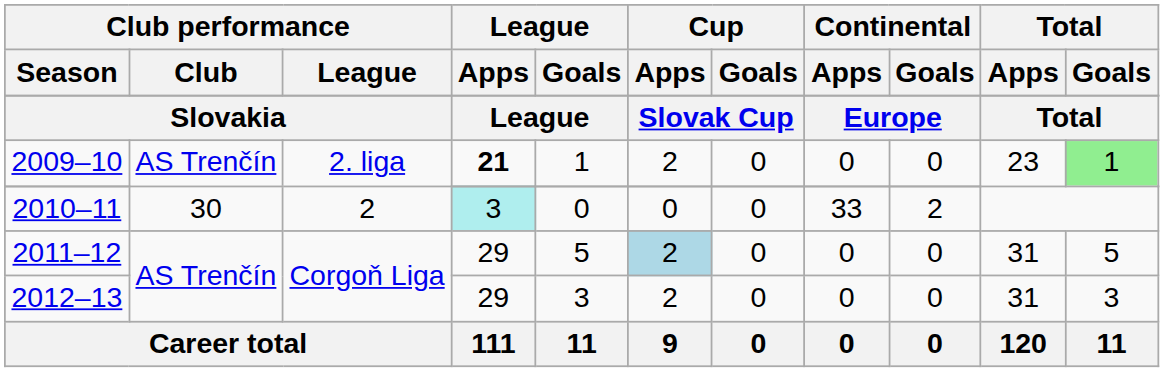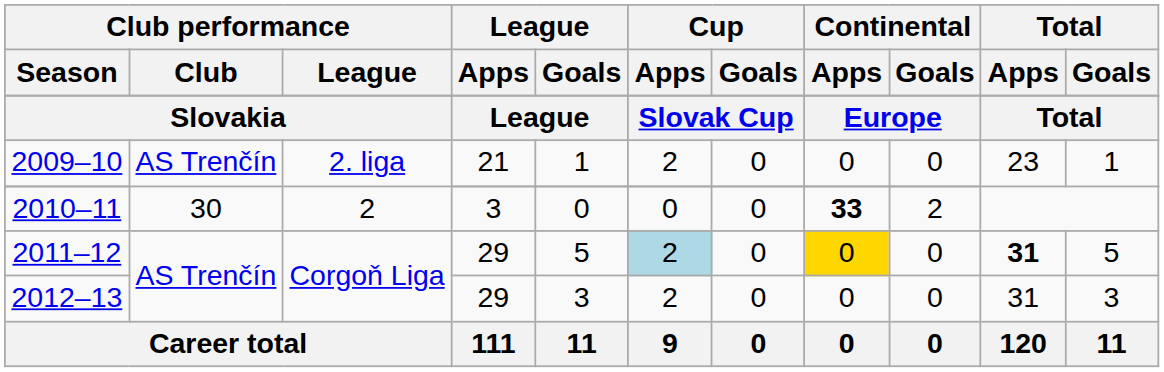(493, 162) bold -> (493, 162) normal
(1112, 162) lightgreen background -> (1112, 162) no background
(493, 207) paleturquoise background -> (493, 207) no background
(847, 207) normal -> (847, 207) bold
(847, 252) no background -> (847, 252) gold background
(1023, 252) normal -> (1023, 252) bold
